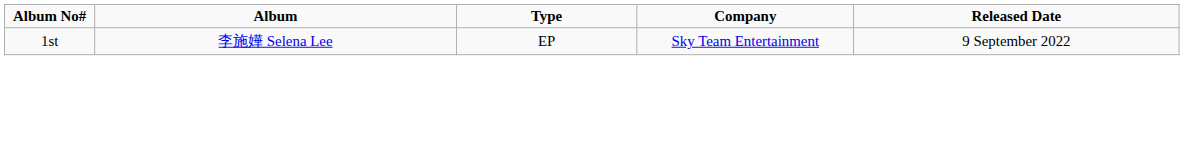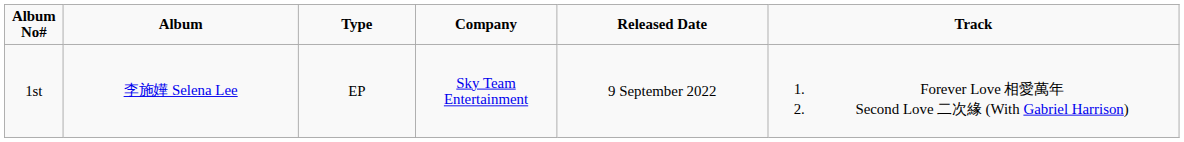+ column: (973, 24)
